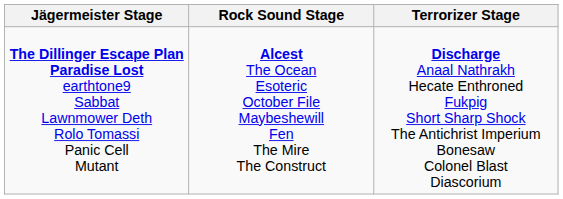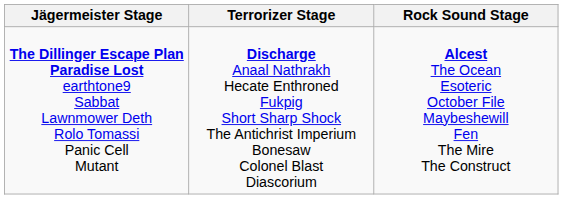columns swapped: (466, 15) <-> (281, 15)
